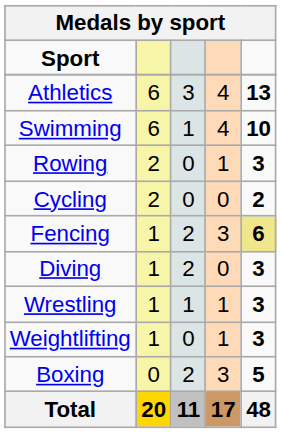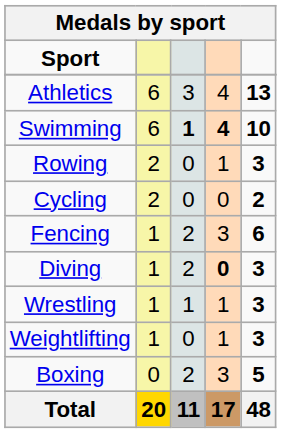(188, 128) normal -> (188, 128) bold
(223, 128) normal -> (223, 128) bold
(259, 234) khaki background -> (259, 234) no background
(223, 269) normal -> (223, 269) bold
